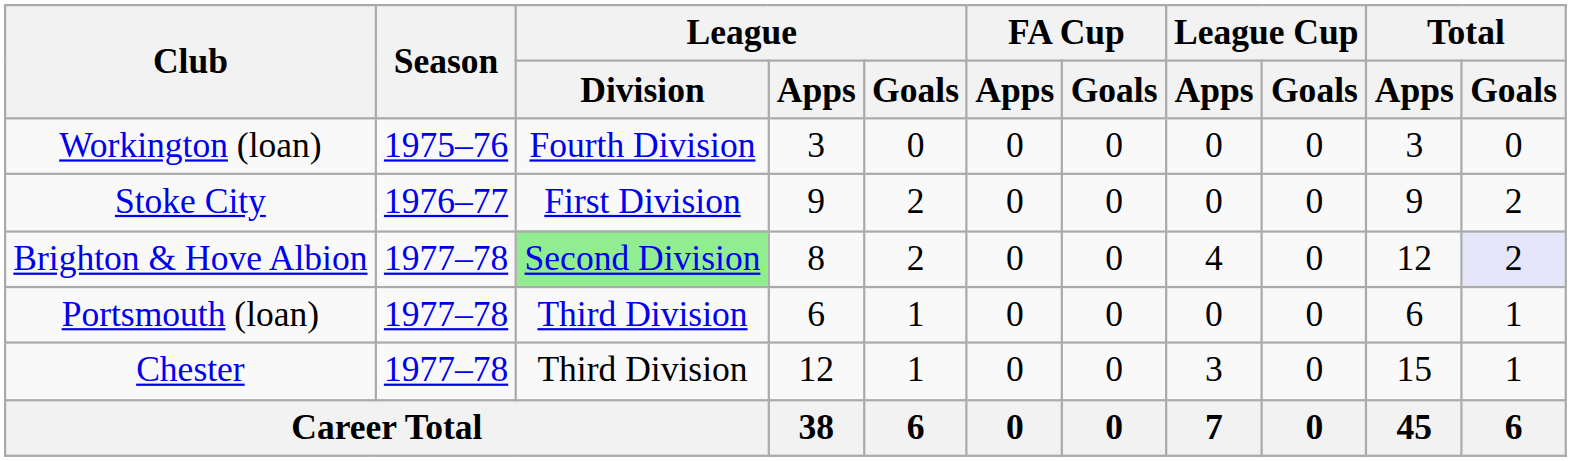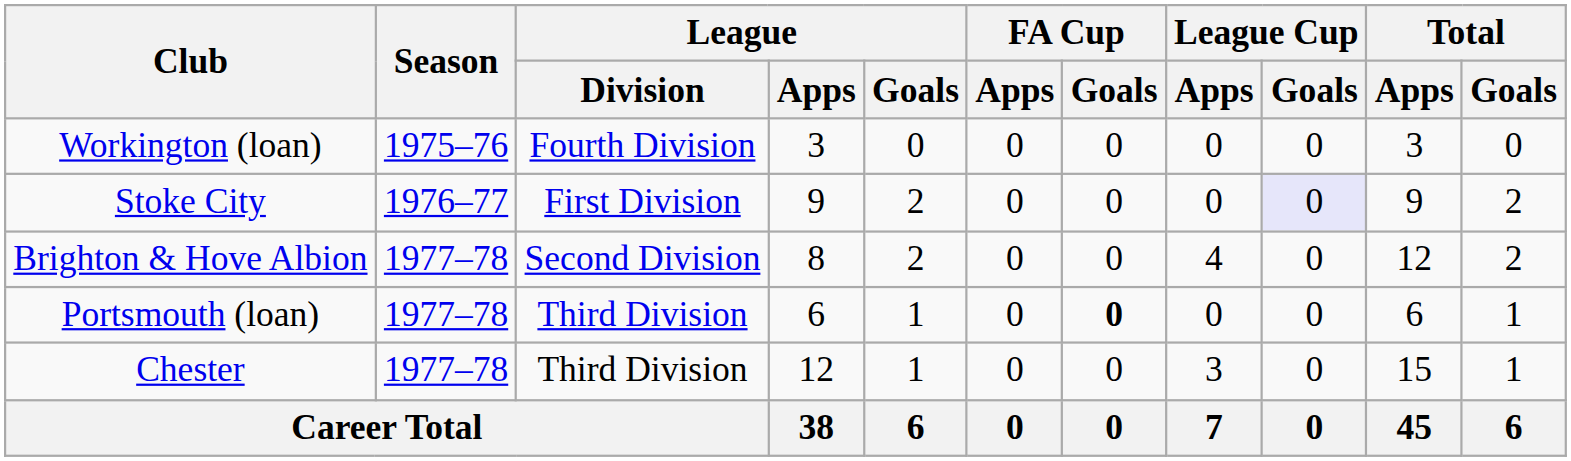(1314, 201) no background -> (1314, 201) lavender background
(642, 257) lightgreen background -> (642, 257) no background
(1514, 257) lavender background -> (1514, 257) no background
(1114, 314) normal -> (1114, 314) bold
